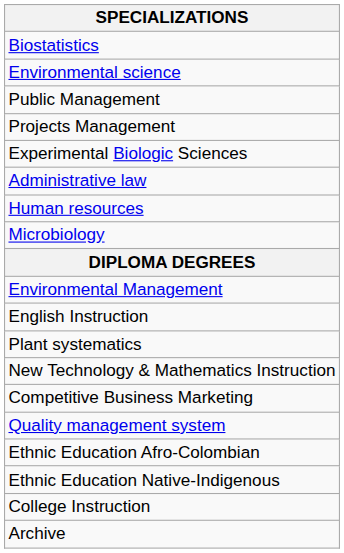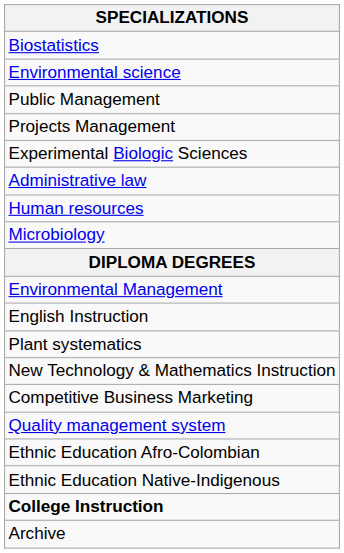(79, 506) normal -> (86, 506) bold
